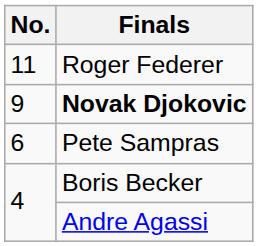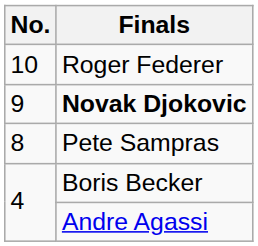(23, 64) 11 -> (24, 64) 10
(17, 142) 6 -> (17, 142) 8
